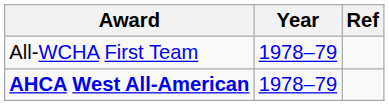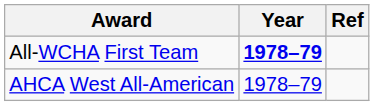(298, 52) normal -> (283, 52) bold
(129, 84) bold -> (122, 84) normal
